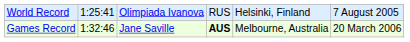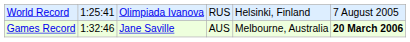(219, 28) bold -> (219, 28) normal
(367, 28) normal -> (368, 28) bold
